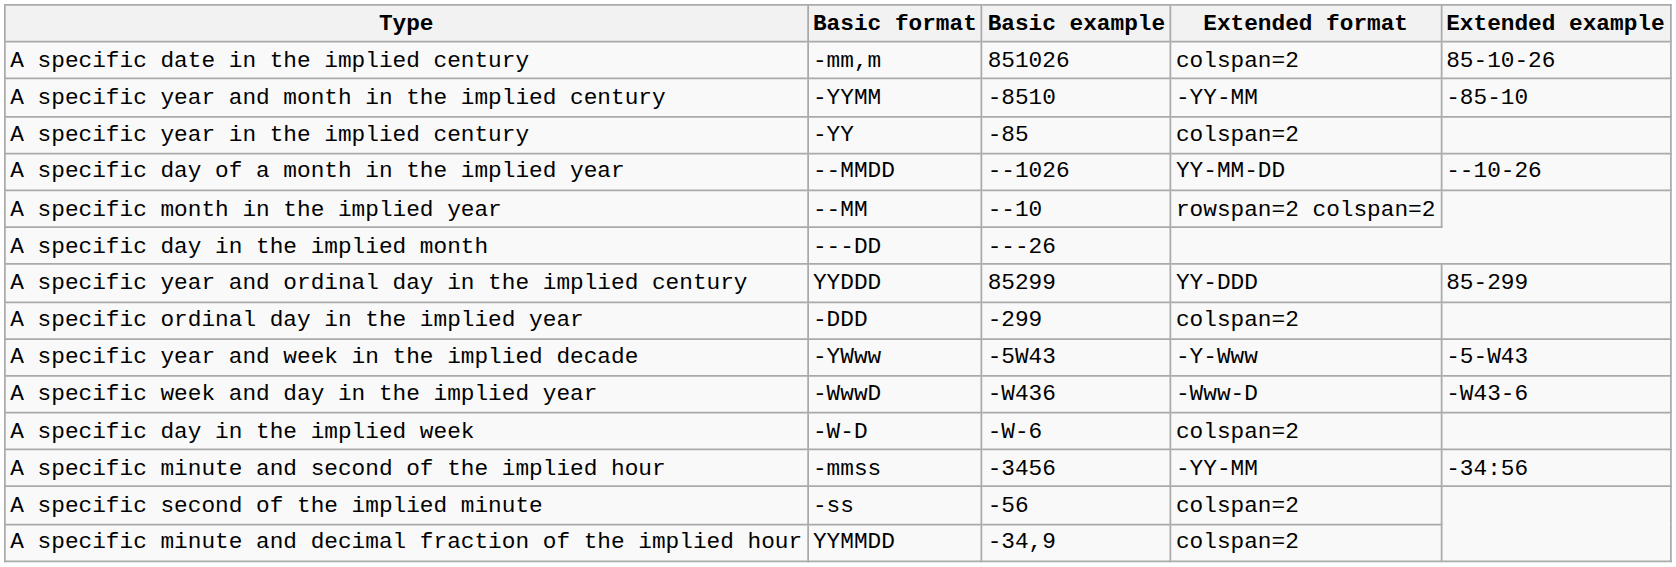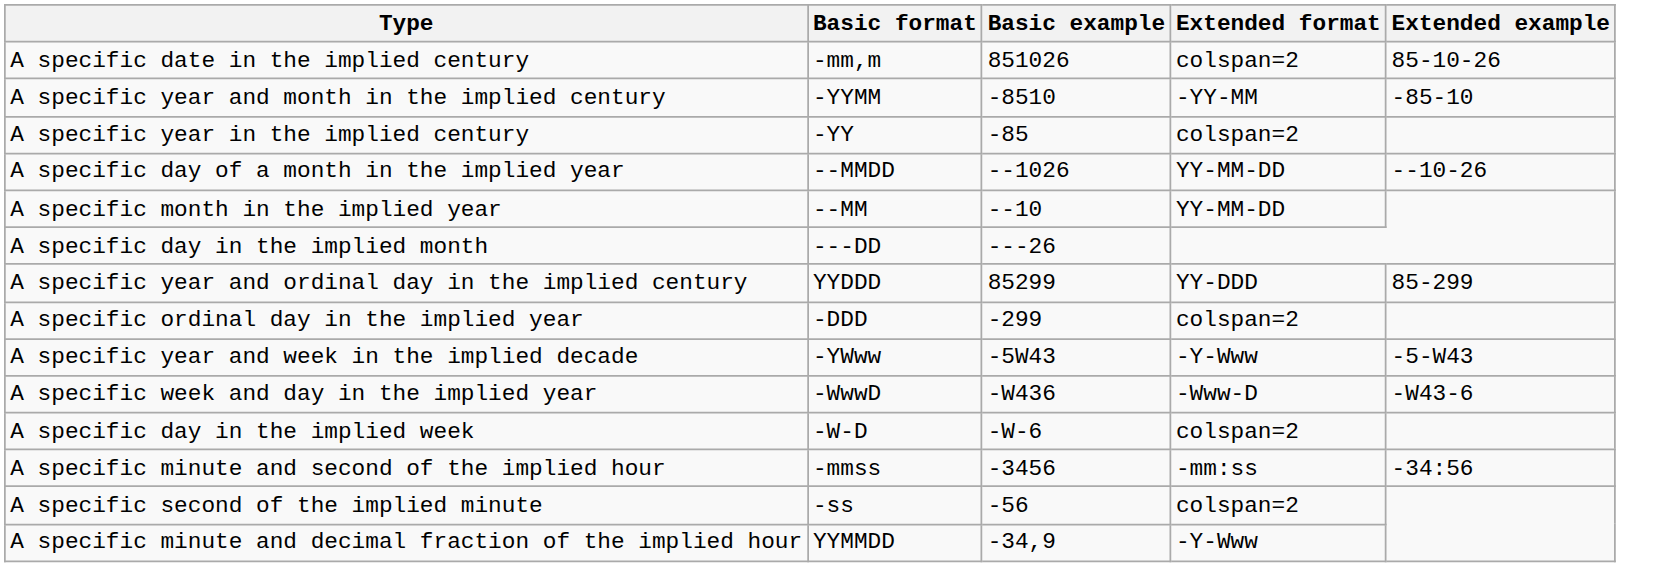(1306, 209) rowspan=2 colspan=2 -> (1231, 209) YY-MM-DD
(1217, 468) -YY-MM -> (1217, 468) -mm:ss
(1237, 543) colspan=2 -> (1217, 543) -Y-Www
